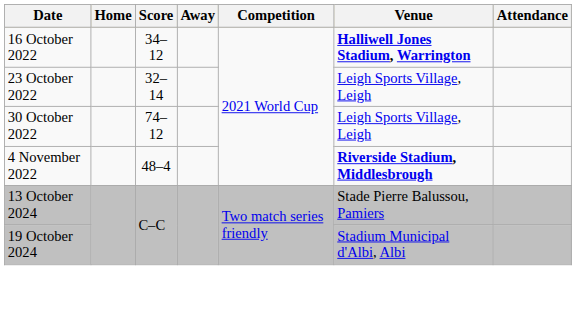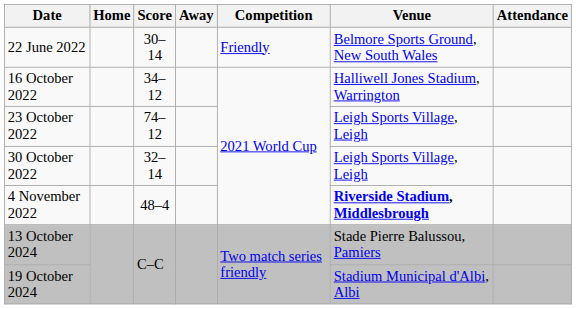+ row: (47, 47)
(404, 47) bold -> (407, 86) normal
(156, 86) 32–14 -> (155, 126) 74–12
(156, 126) 74–12 -> (155, 165) 32–14
